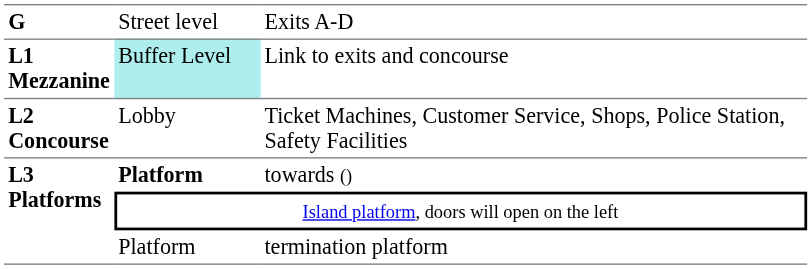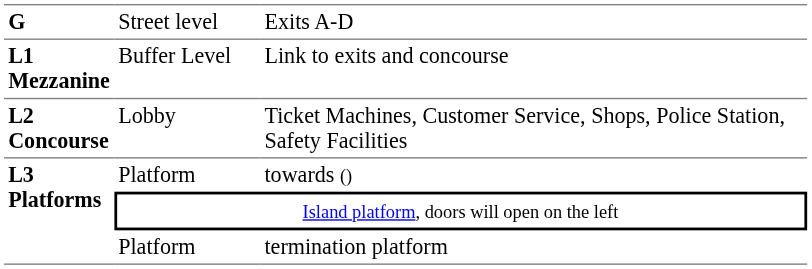(175, 56) paleturquoise background -> (175, 56) no background
(161, 174) bold -> (157, 174) normal
